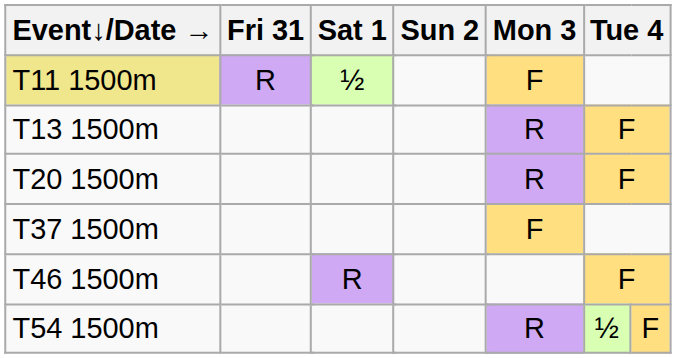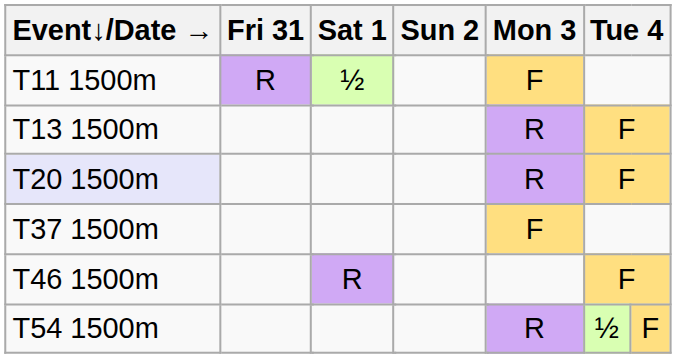(85, 80) khaki background -> (85, 80) no background
(86, 179) no background -> (86, 179) lavender background
